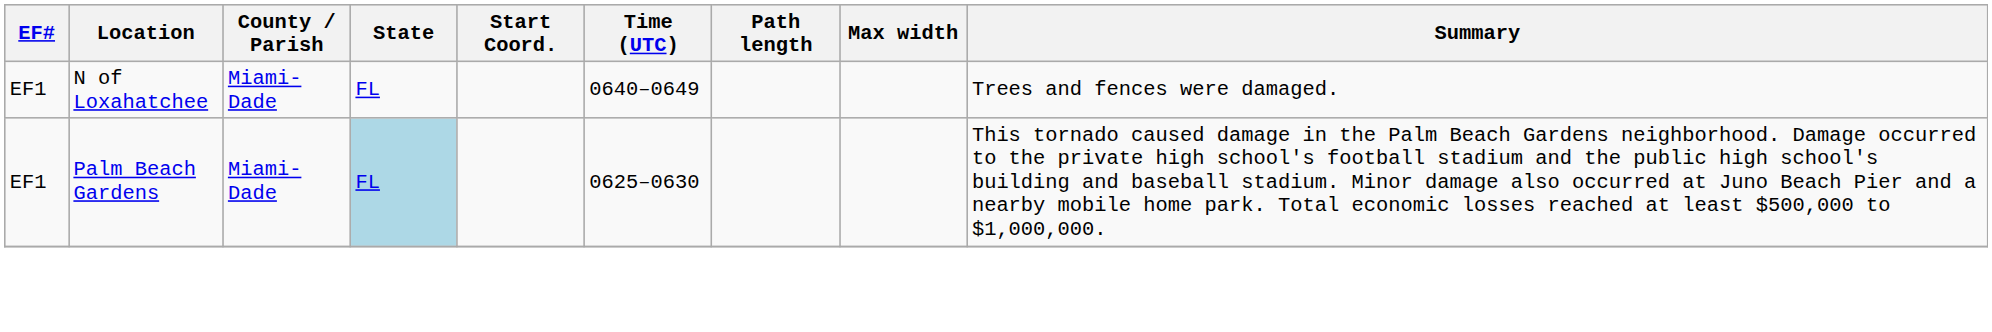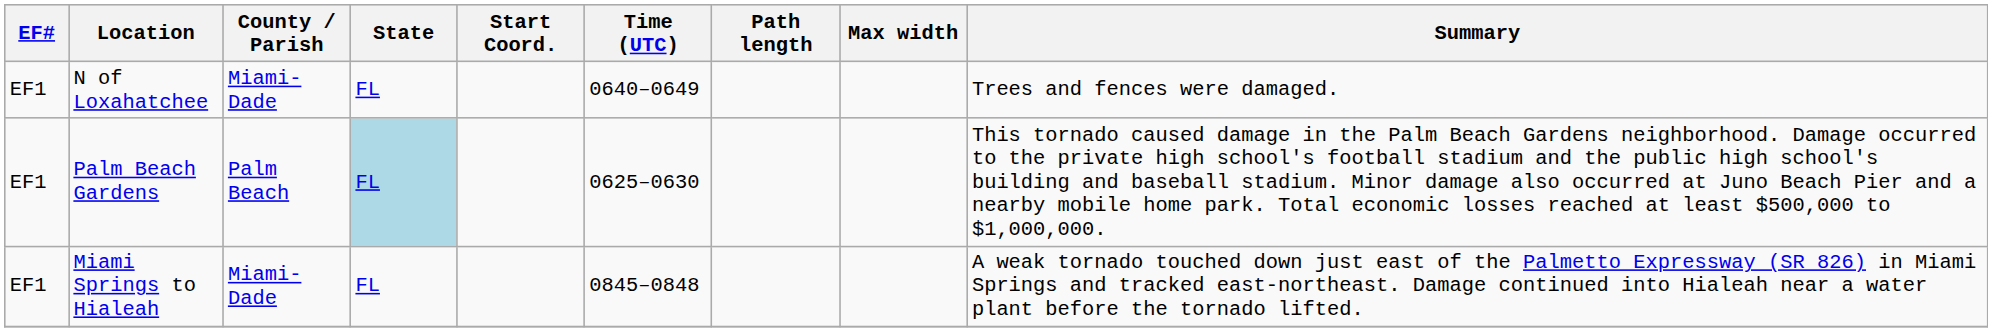(265, 182) Miami-Dade -> (259, 182) Palm Beach
+ row: (135, 286)
